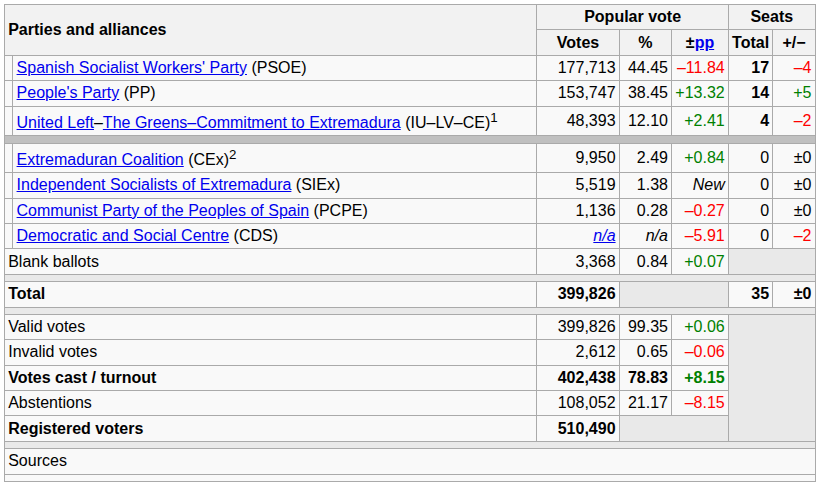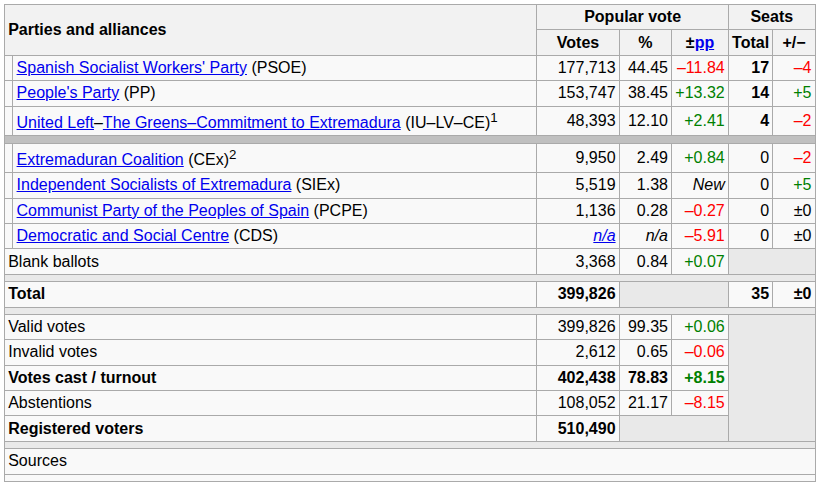(803, 157) ±0 -> (803, 157) –2
(803, 185) ±0 -> (802, 185) +5
(803, 236) –2 -> (803, 236) ±0
